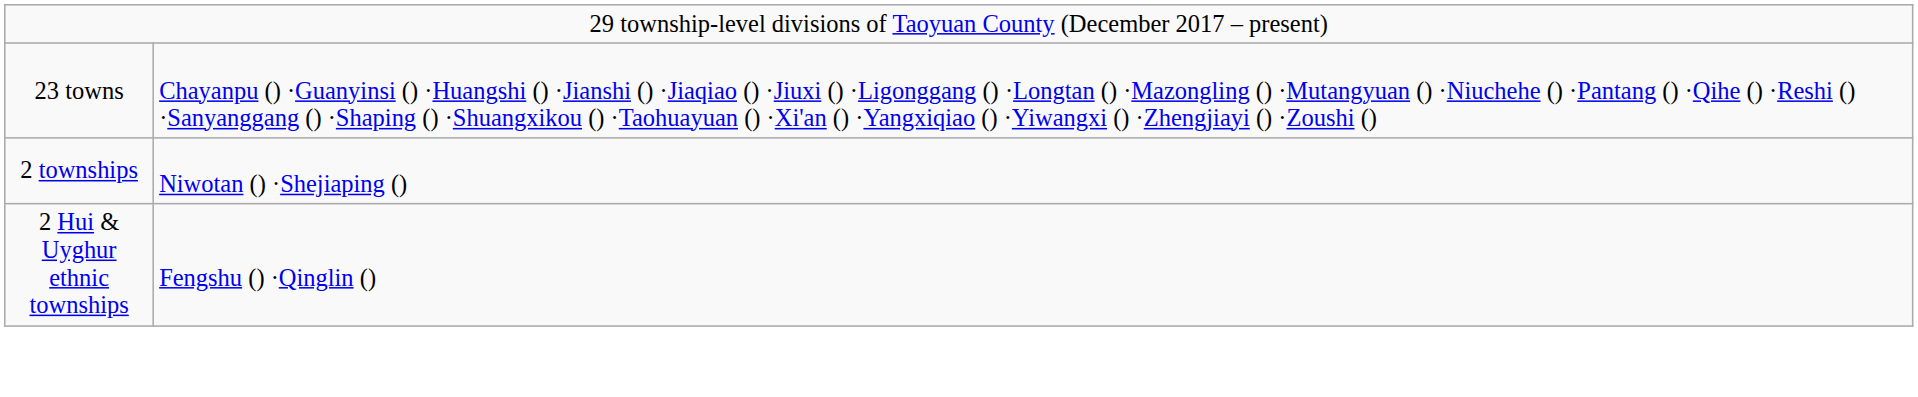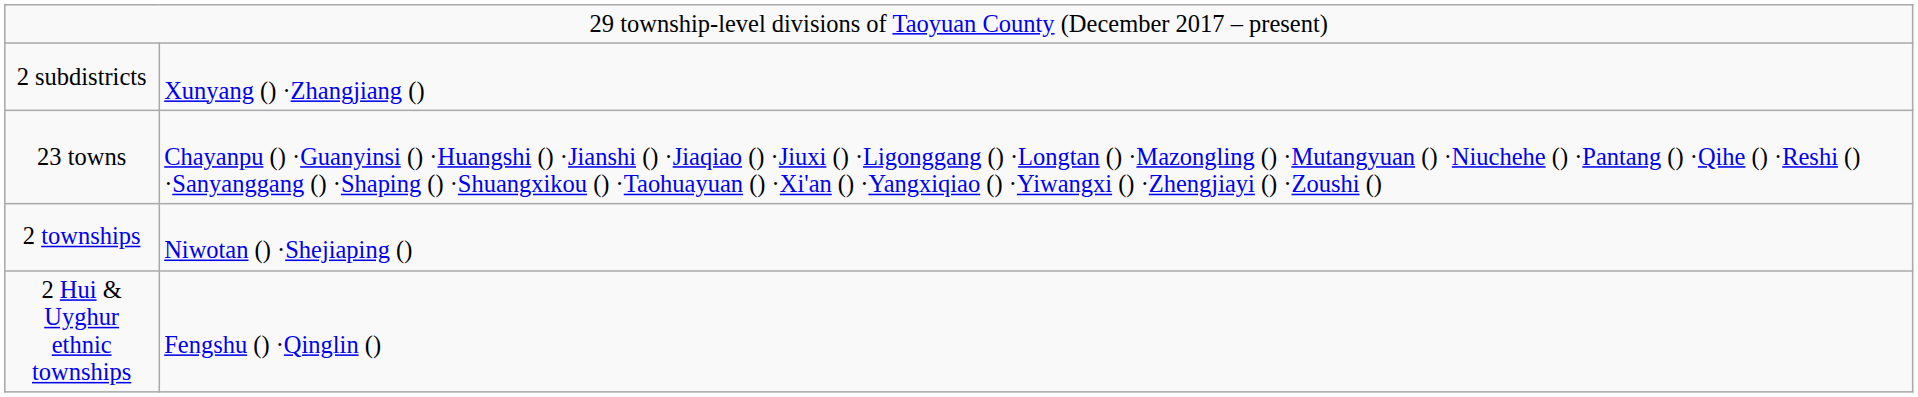+ row: (82, 76)
